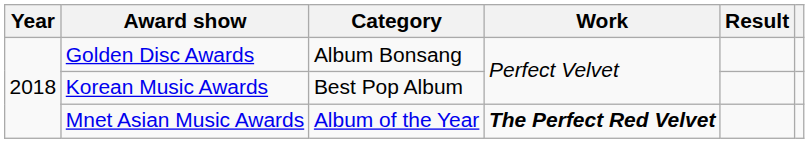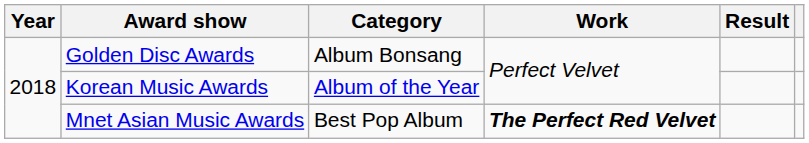(388, 87) Best Pop Album -> (397, 87) Album of the Year
(397, 120) Album of the Year -> (388, 120) Best Pop Album
